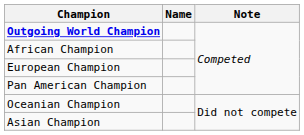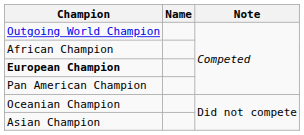(84, 31) bold -> (84, 31) normal
(64, 67) normal -> (64, 67) bold
